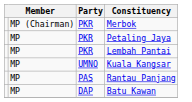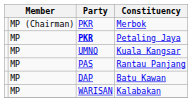(86, 38) normal -> (86, 38) bold
- row: (139, 51)
+ row: (139, 91)
